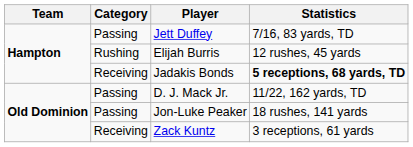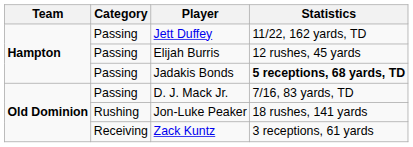(303, 34) 7/16, 83 yards, TD -> (309, 34) 11/22, 162 yards, TD
(116, 53) Rushing -> (116, 53) Passing
(121, 73) Receiving -> (116, 73) Passing
(309, 92) 11/22, 162 yards, TD -> (303, 92) 7/16, 83 yards, TD
(116, 112) Passing -> (116, 112) Rushing
